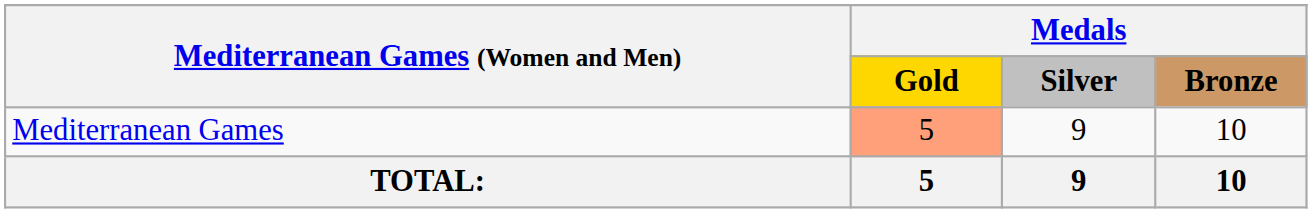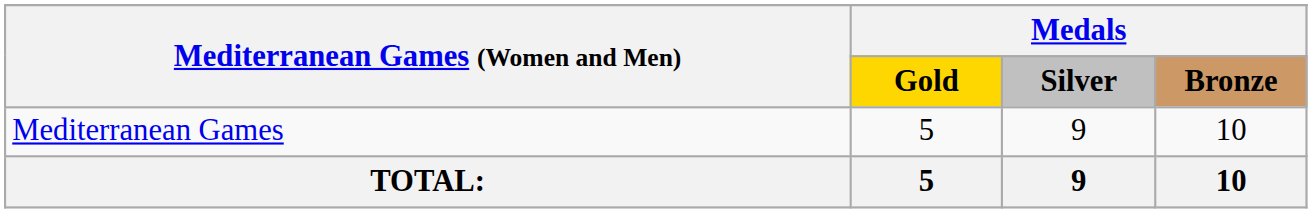(926, 130) lightsalmon background -> (926, 130) no background
